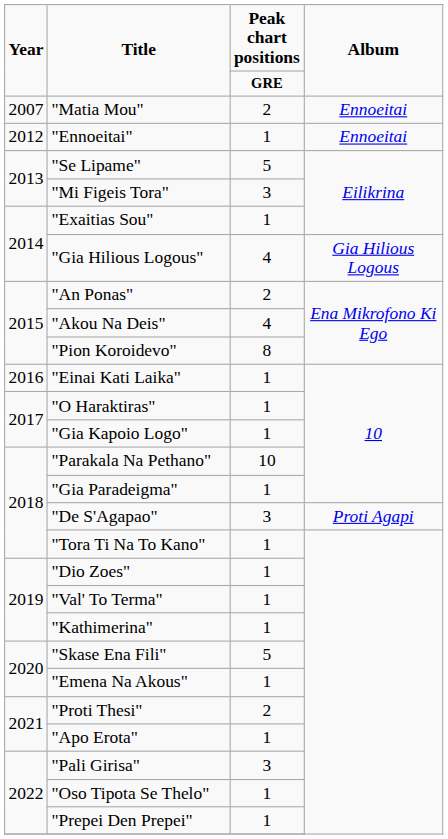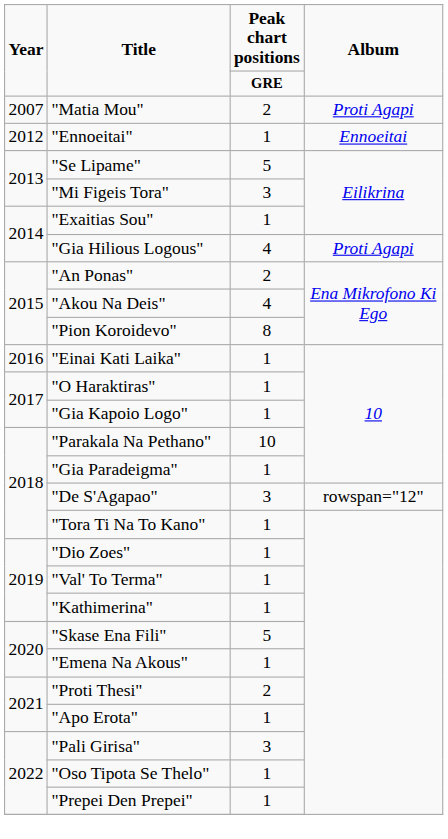(373, 109) Ennoeitai -> (373, 109) Proti Agapi
(373, 257) Gia Hilious Logous -> (373, 247) Proti Agapi
(373, 516) Proti Agapi -> (373, 496) rowspan="12"
